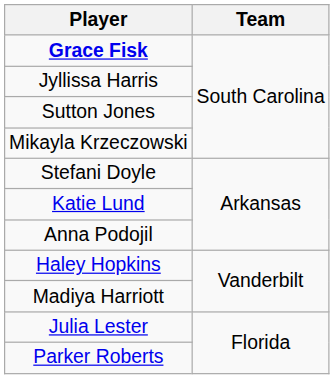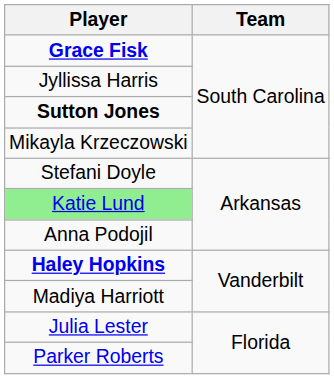(98, 111) normal -> (98, 111) bold
(98, 204) no background -> (98, 204) lightgreen background
(98, 265) normal -> (98, 265) bold
